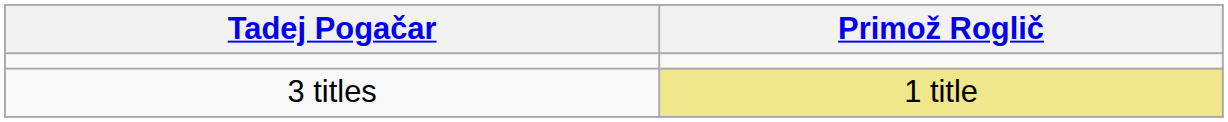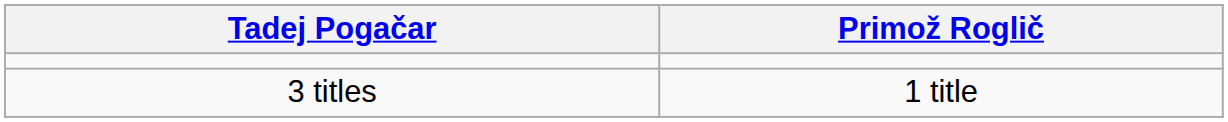(941, 92) khaki background -> (941, 92) no background
